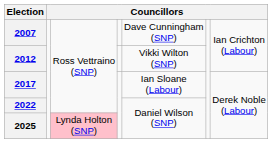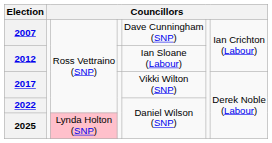(164, 58) Vikki Wilton (SNP) -> (164, 58) Ian Sloane (Labour)
(164, 84) Ian Sloane (Labour) -> (164, 84) Vikki Wilton (SNP)
